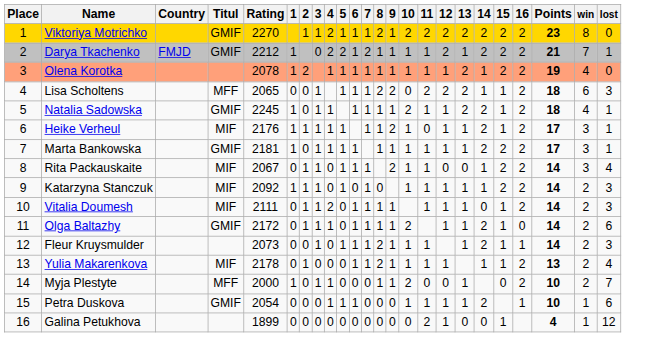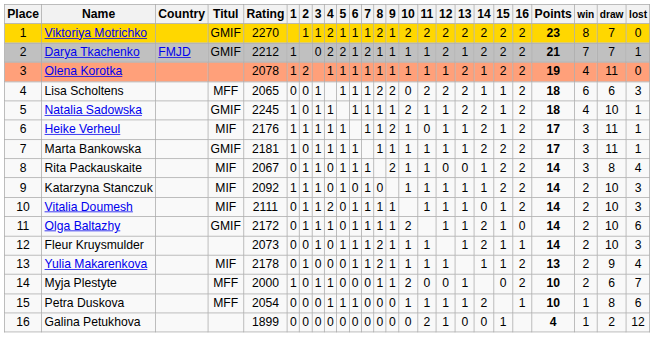+ column: (612, 14)
(226, 303) GMIF -> (226, 303) MFF
